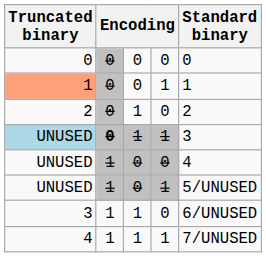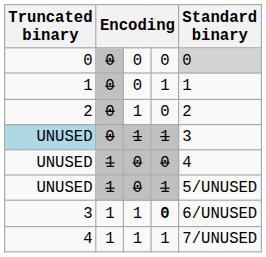(187, 61) no background -> (187, 61) lightgrey background
(88, 86) lightsalmon background -> (88, 86) no background
(110, 137) bold -> (110, 137) normal
(165, 213) normal -> (165, 213) bold
